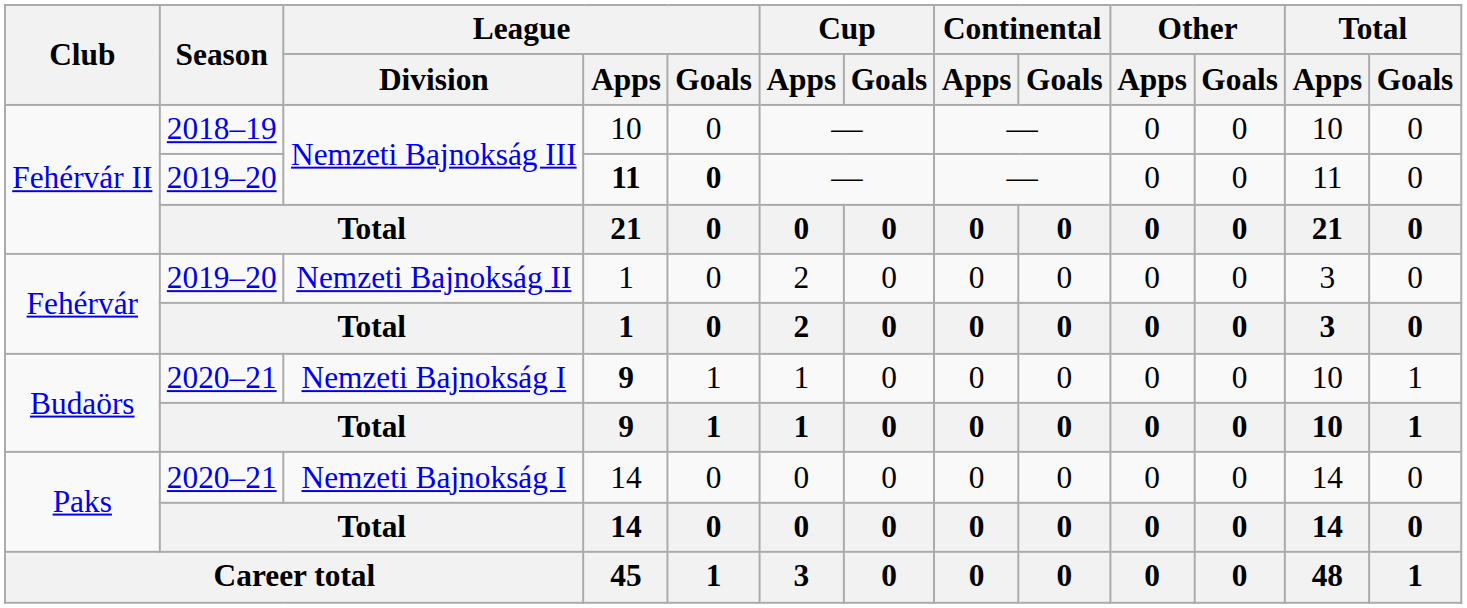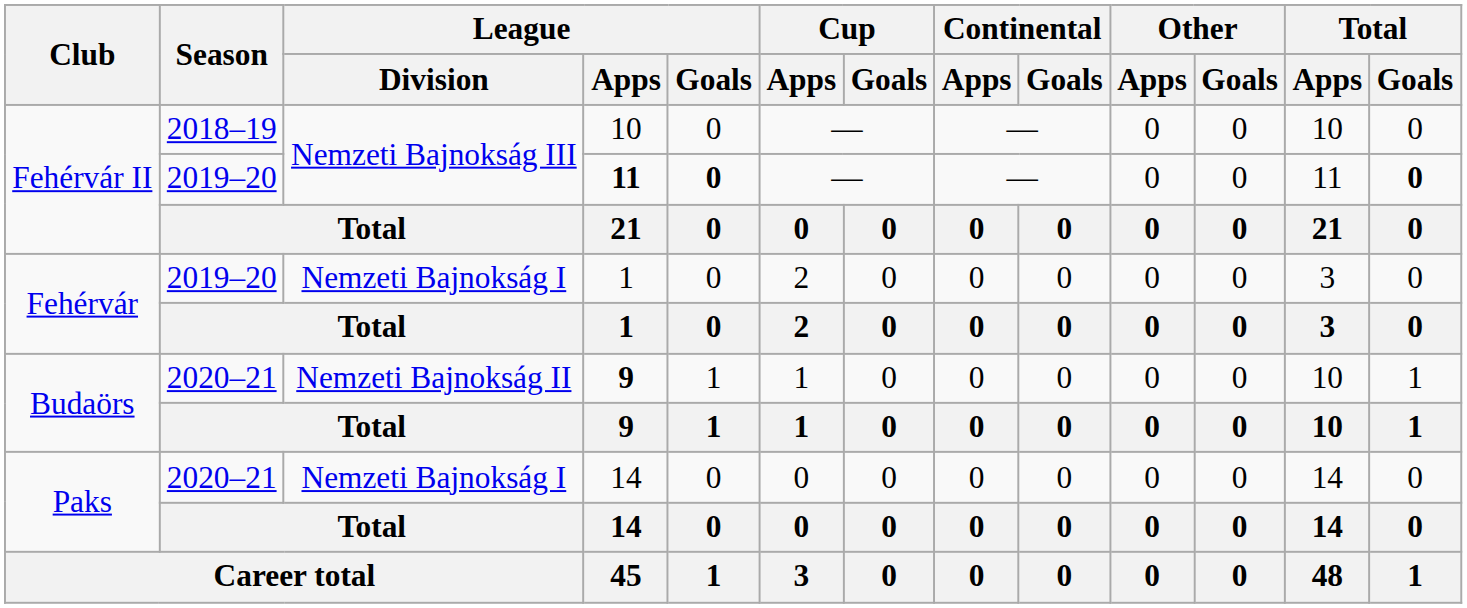(1415, 178) normal -> (1415, 178) bold
(434, 278) Nemzeti Bajnokság II -> (434, 278) Nemzeti Bajnokság I
(434, 377) Nemzeti Bajnokság I -> (434, 377) Nemzeti Bajnokság II
